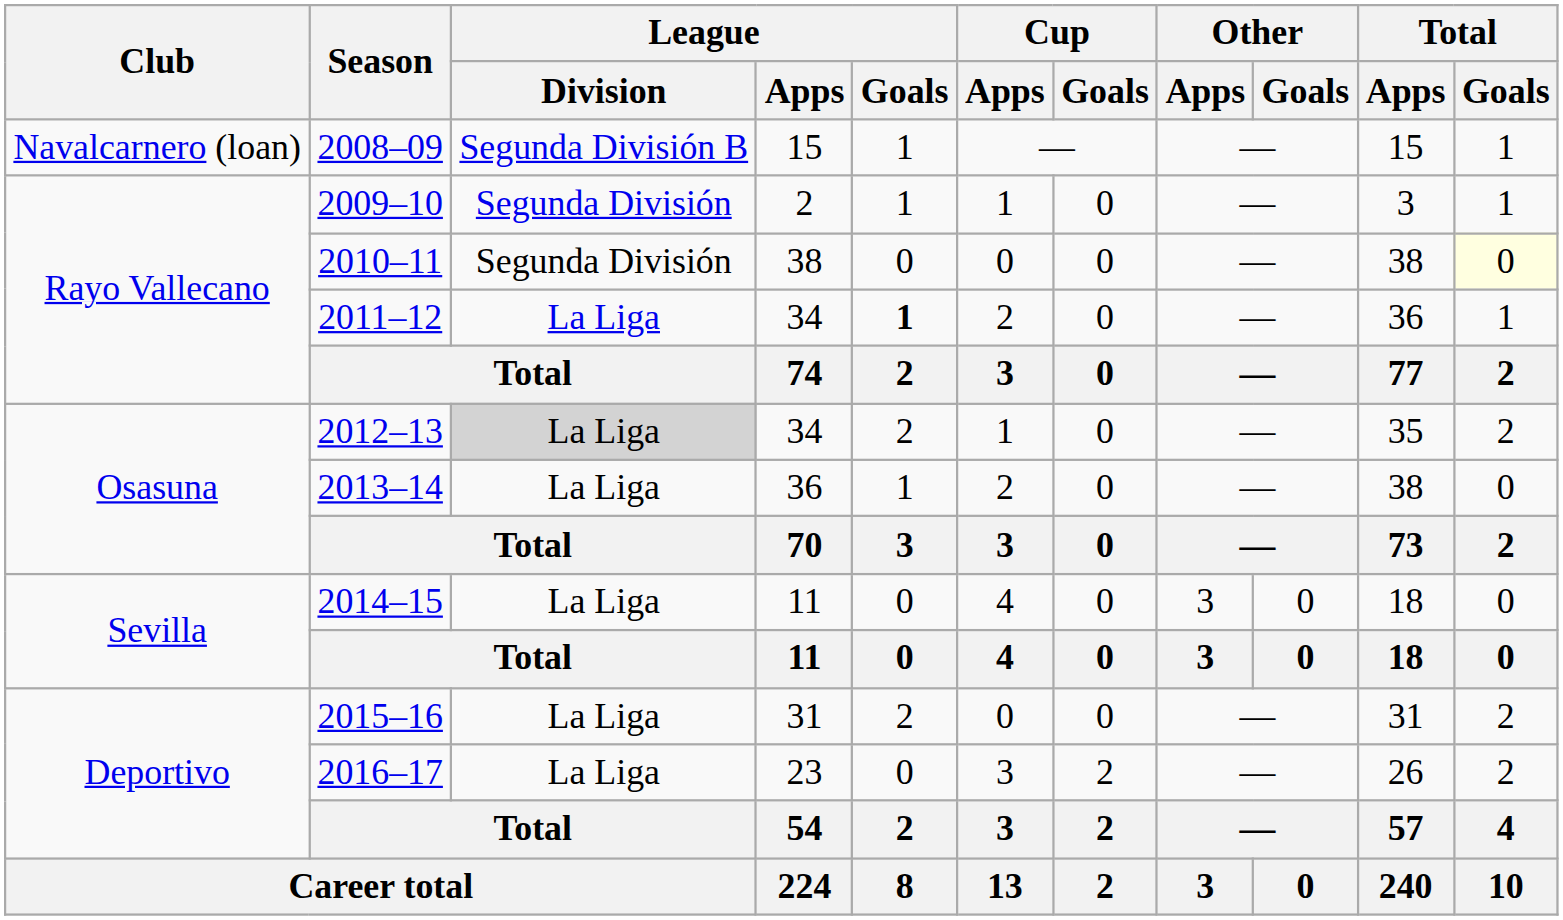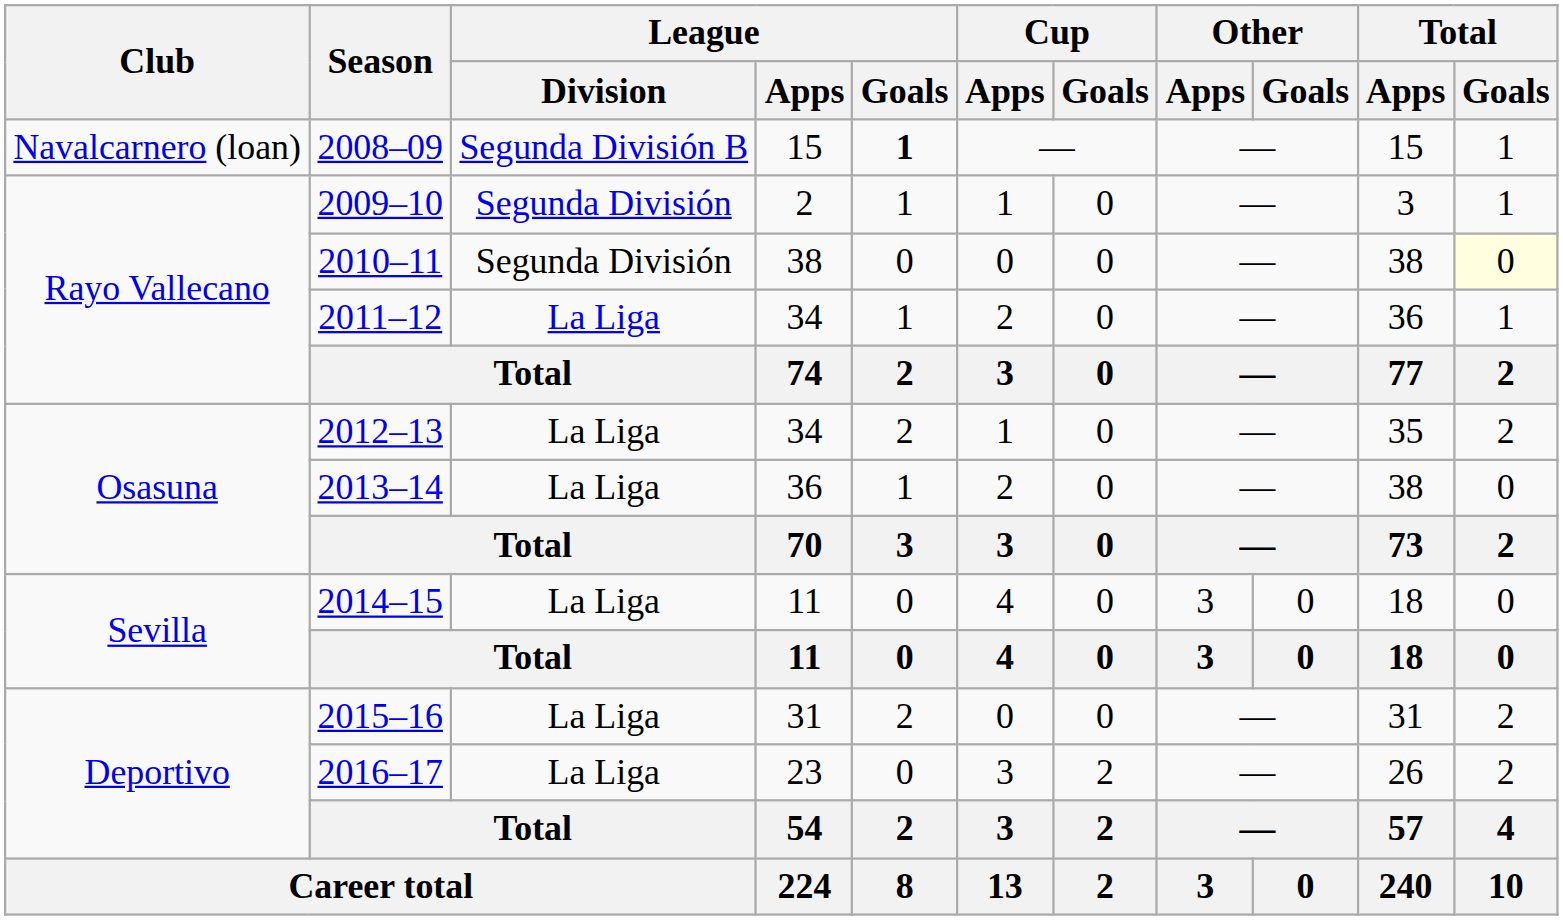(905, 146) normal -> (905, 146) bold
(905, 317) bold -> (905, 317) normal
(604, 430) lightgrey background -> (604, 430) no background
